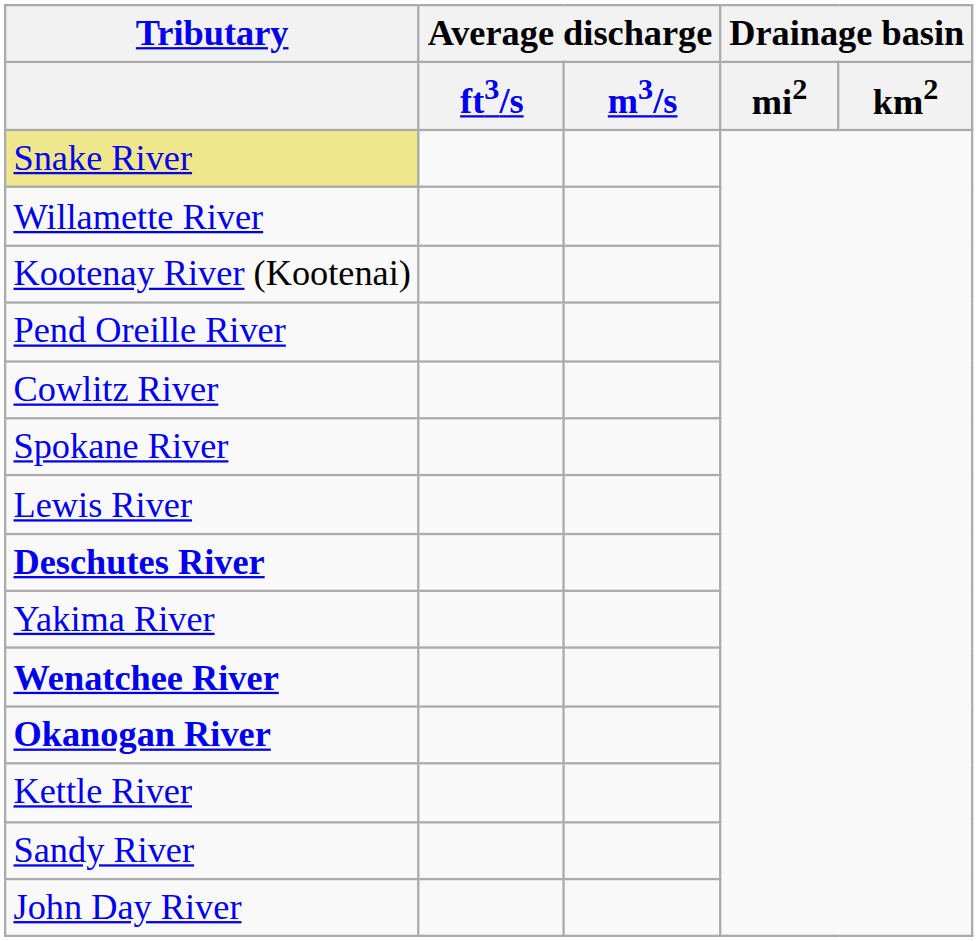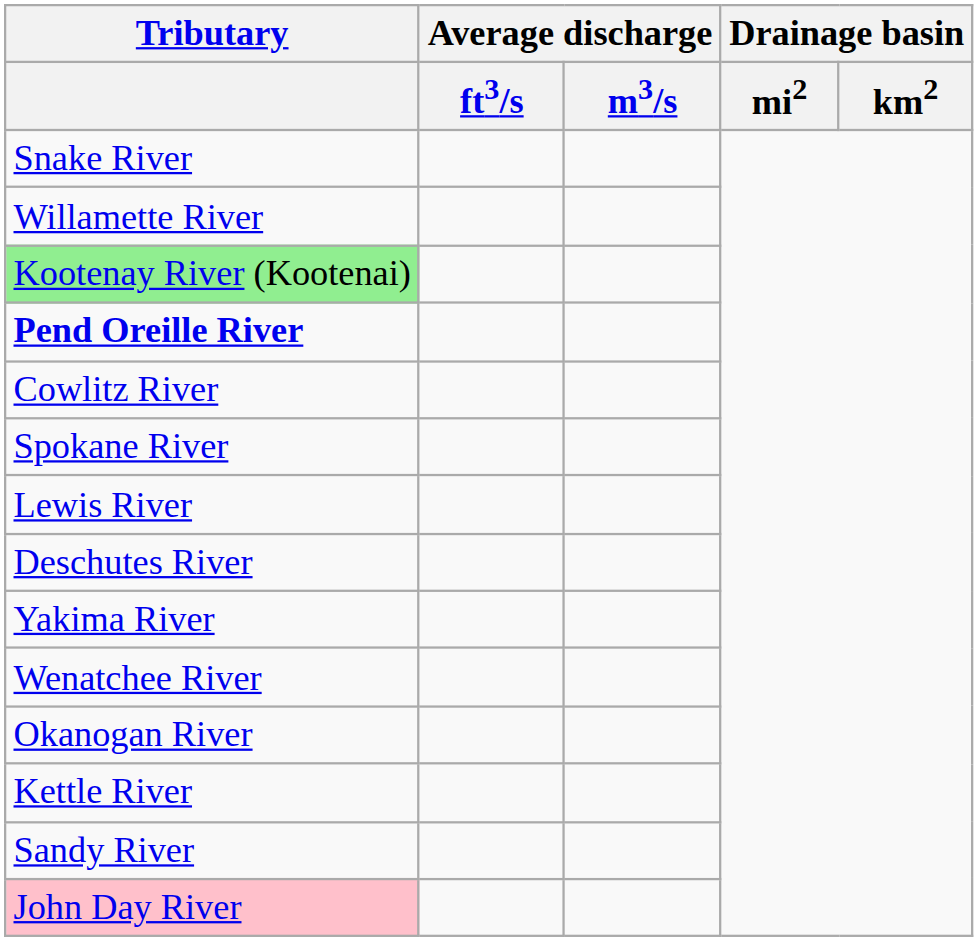(103, 158) khaki background -> (103, 158) no background
(212, 273) no background -> (212, 273) lightgreen background
(150, 331) normal -> (158, 331) bold
(139, 561) bold -> (133, 561) normal
(146, 676) bold -> (138, 676) normal
(142, 734) bold -> (133, 734) normal
(128, 907) no background -> (128, 907) pink background
